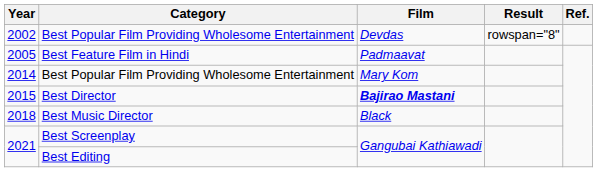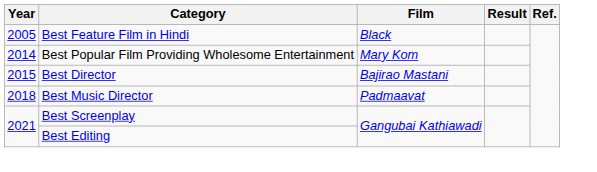- row: (22, 34)
(392, 55) Padmaavat -> (376, 34) Black
(407, 95) bold -> (404, 75) normal
(376, 116) Black -> (392, 95) Padmaavat
